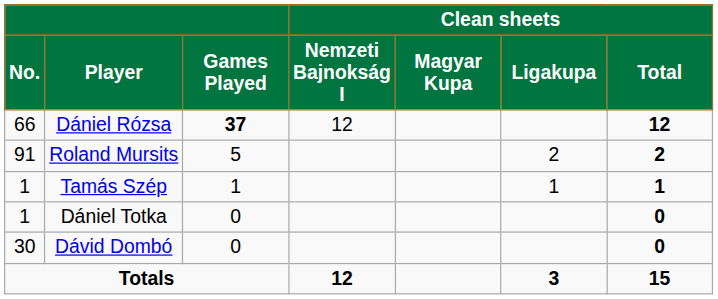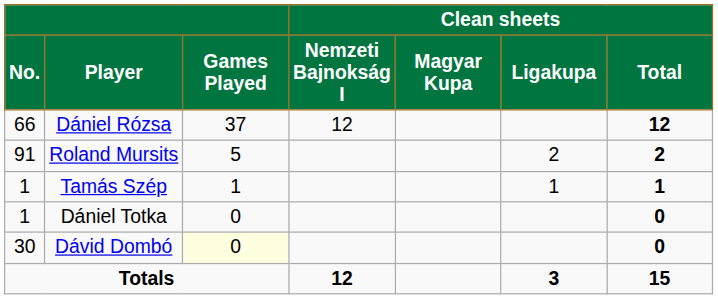(236, 124) bold -> (236, 124) normal
(236, 247) no background -> (236, 247) lightyellow background
